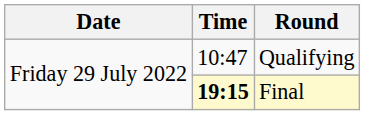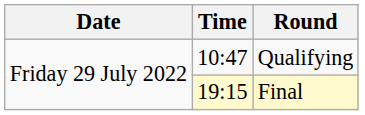(223, 92) bold -> (222, 92) normal
